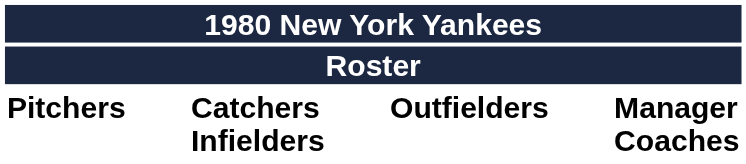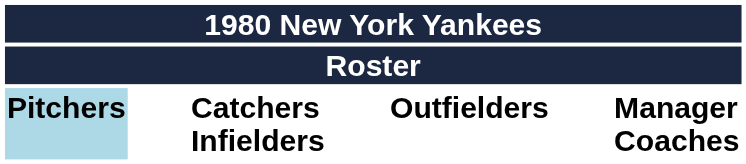(66, 107) no background -> (66, 107) lightblue background
